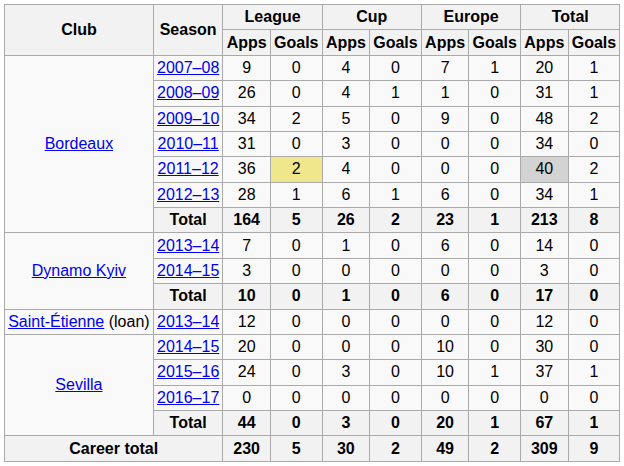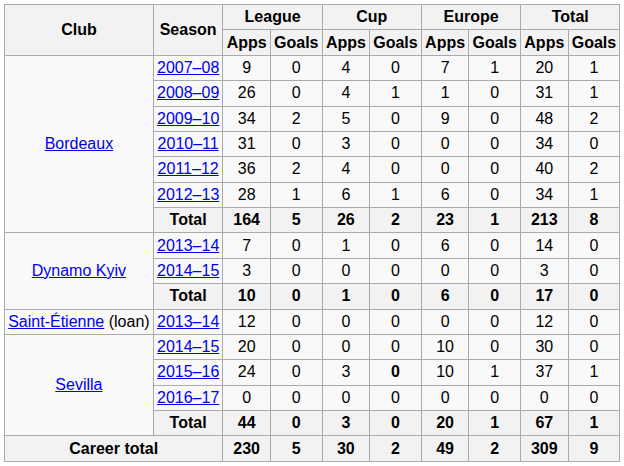(296, 169) khaki background -> (296, 169) no background
(544, 169) lightgrey background -> (544, 169) no background
(395, 372) normal -> (395, 372) bold
